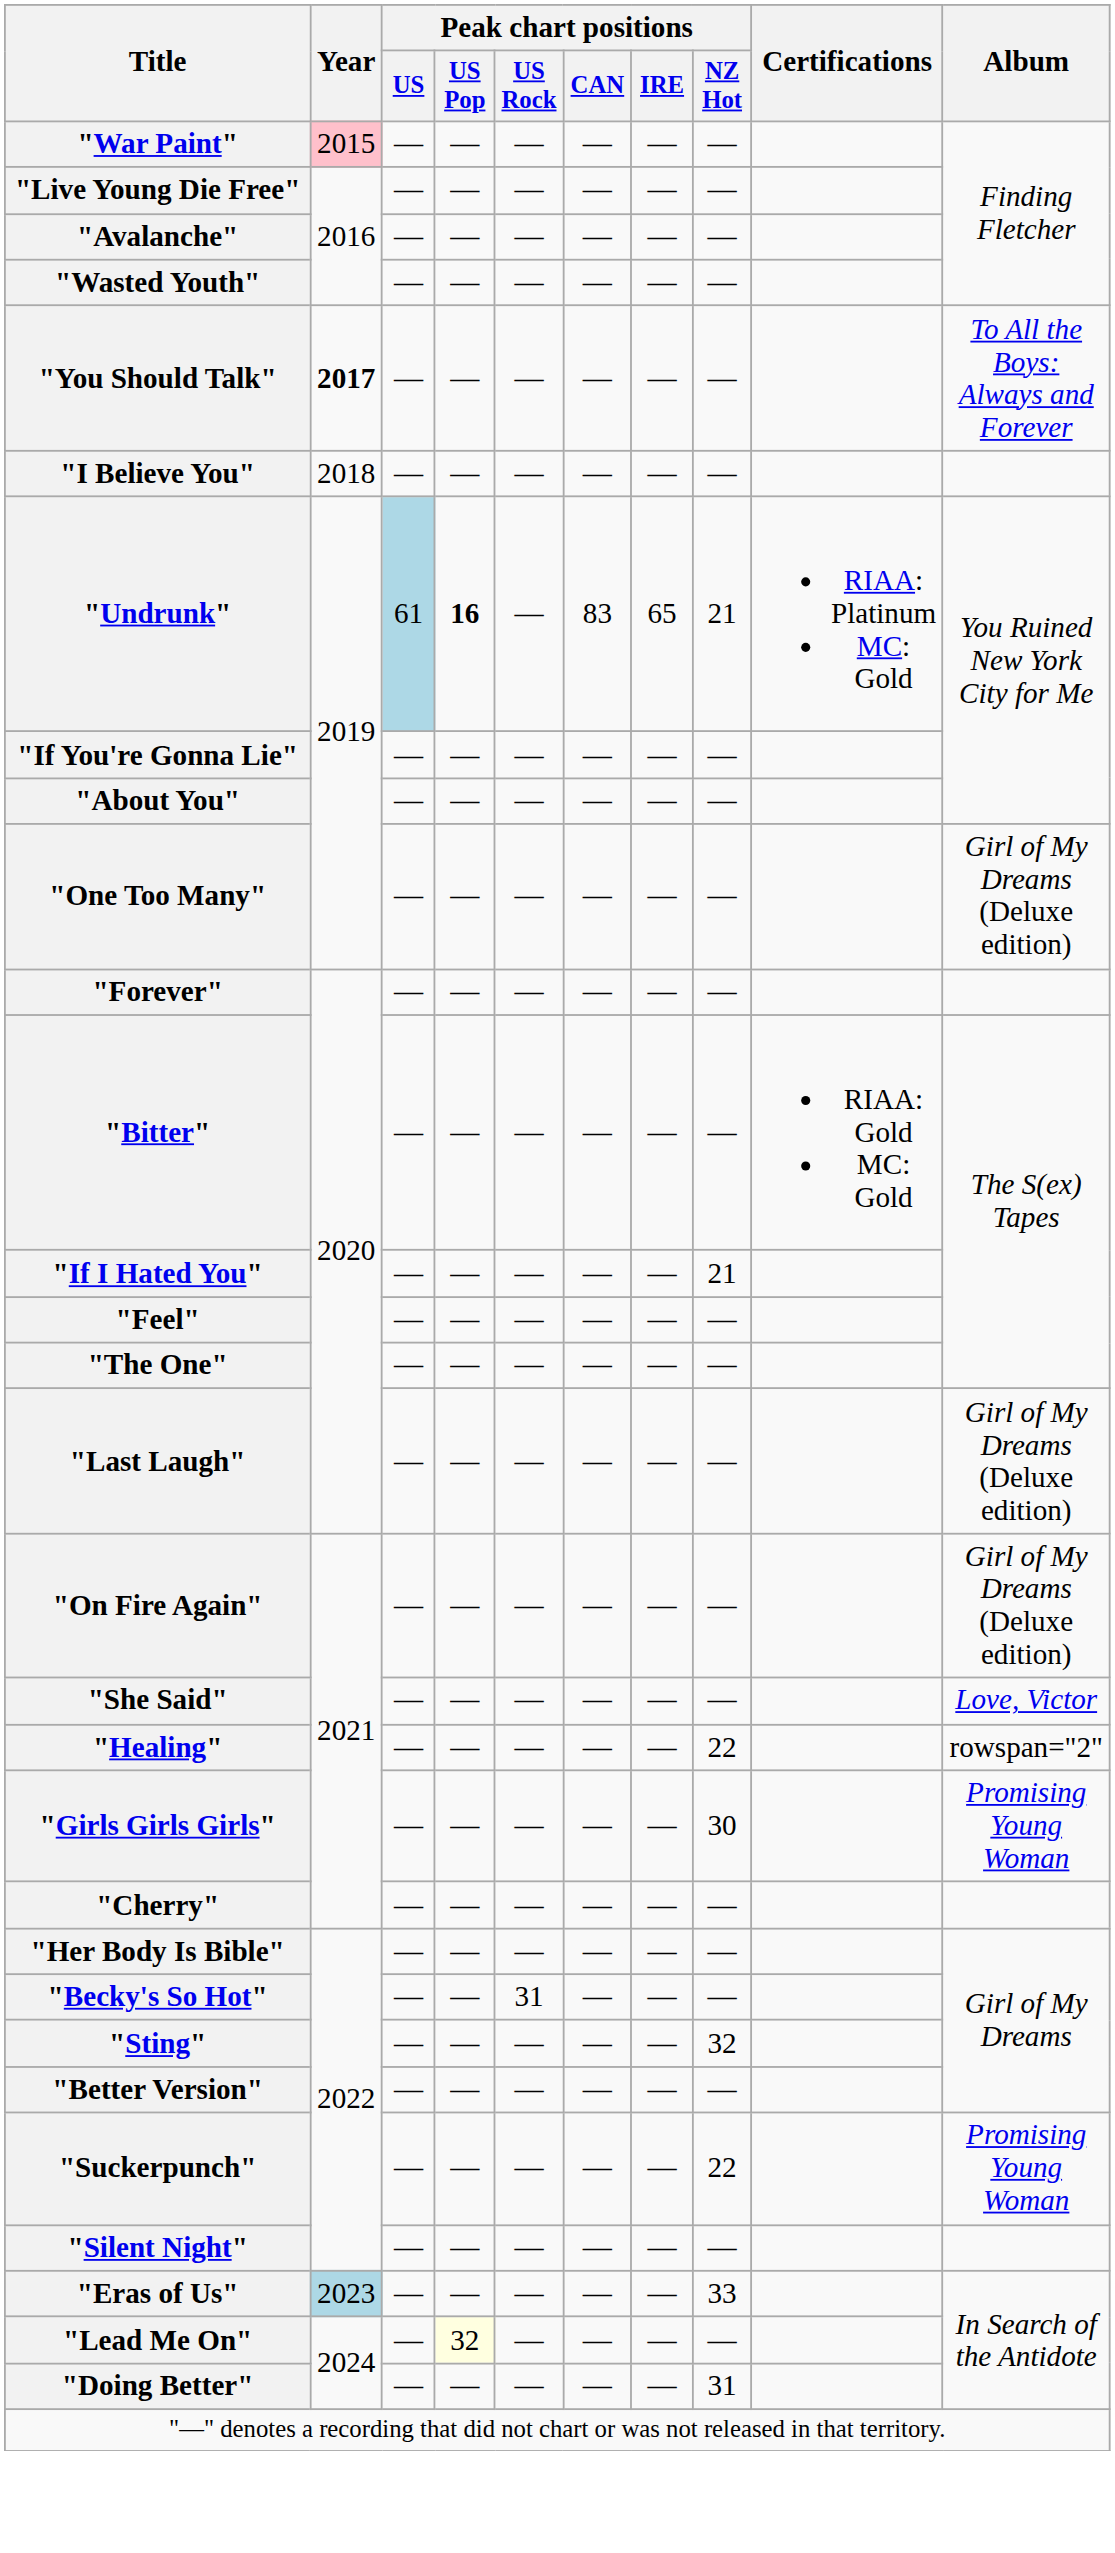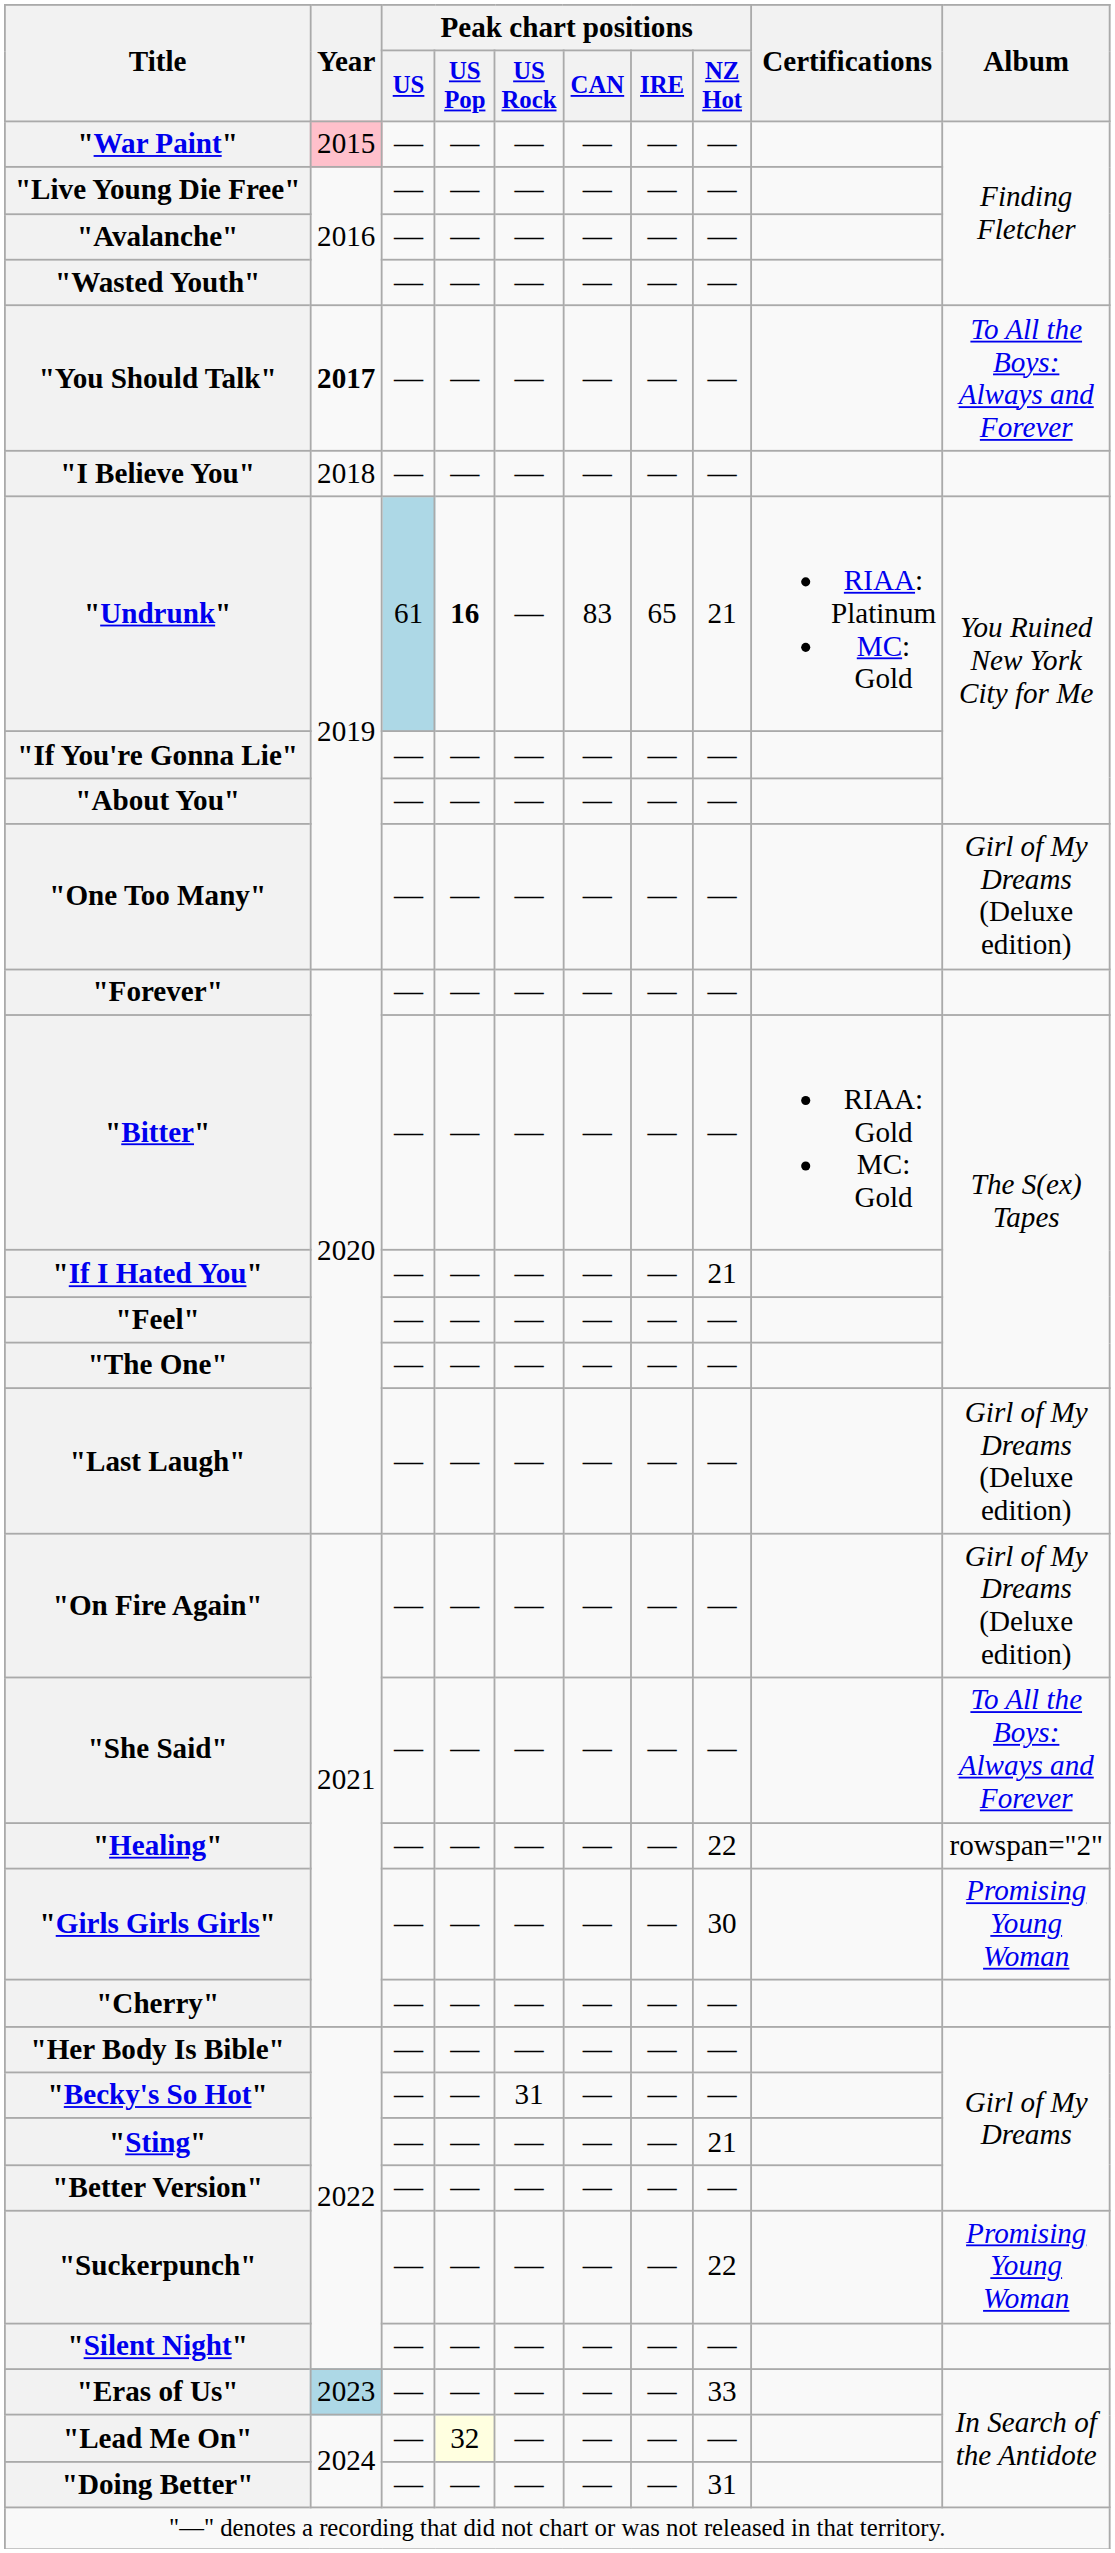(1026, 1700) Love, Victor -> (1026, 1749) To All the Boys: Always and Forever
(722, 2043) 32 -> (722, 2141) 21
